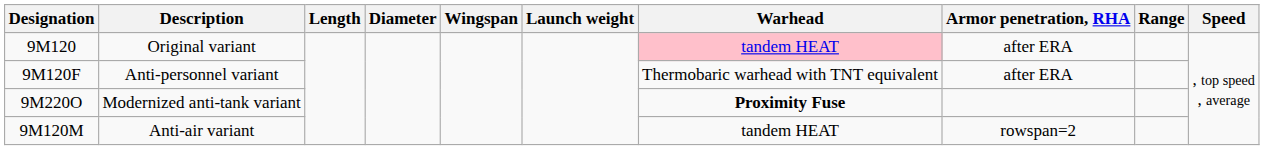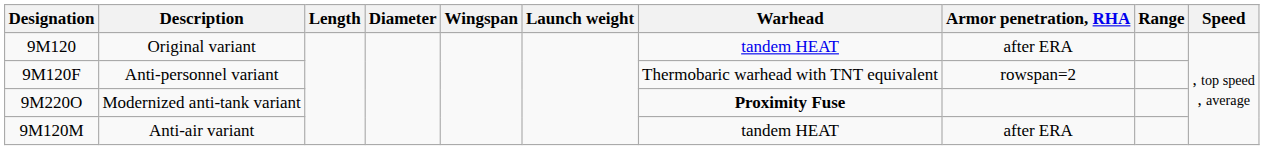(790, 46) pink background -> (790, 46) no background
(1038, 74) after ERA -> (1038, 74) rowspan=2
(1038, 131) rowspan=2 -> (1038, 131) after ERA
